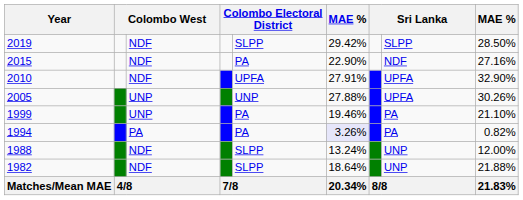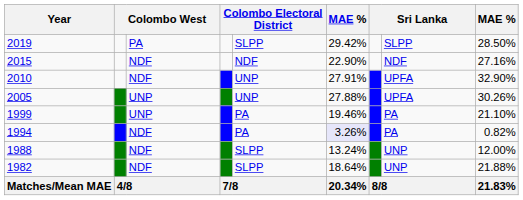(140, 43) NDF -> (136, 43) PA
(242, 61) PA -> (246, 61) NDF
(249, 79) UPFA -> (247, 79) UNP
(136, 132) PA -> (140, 132) NDF
